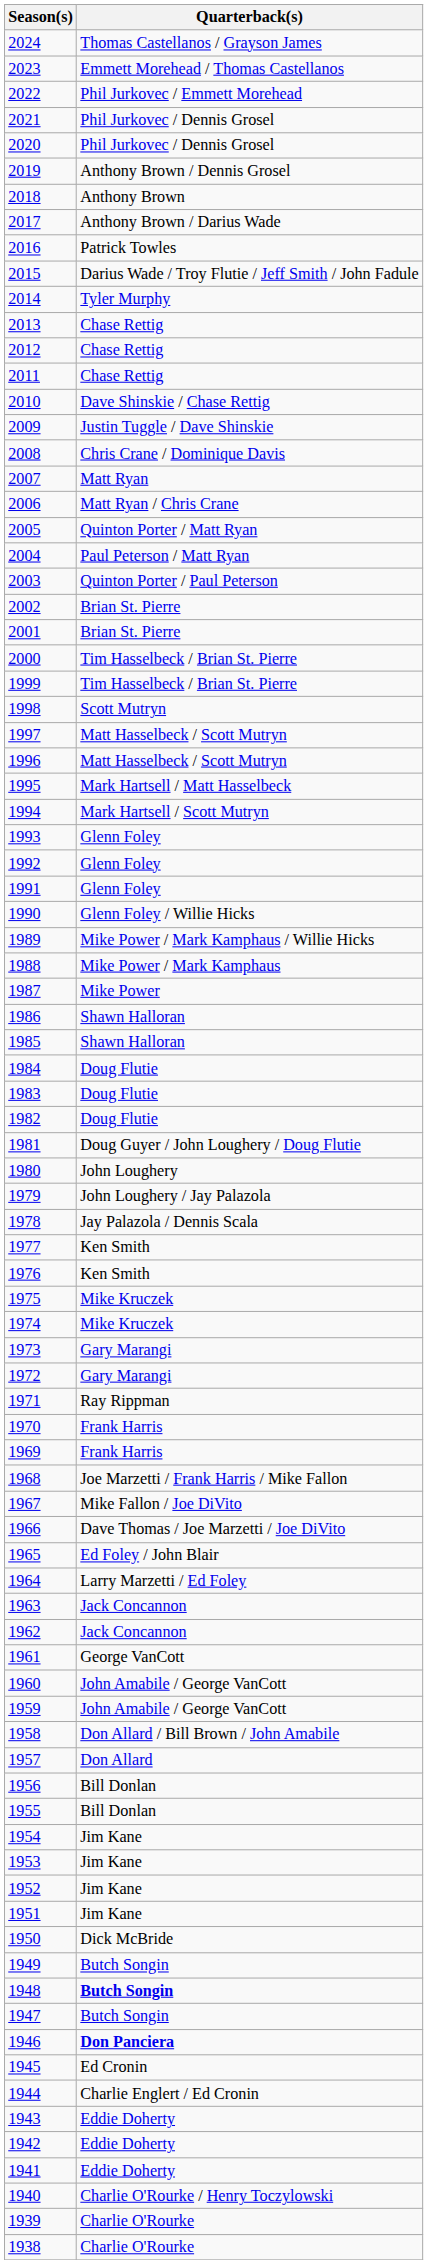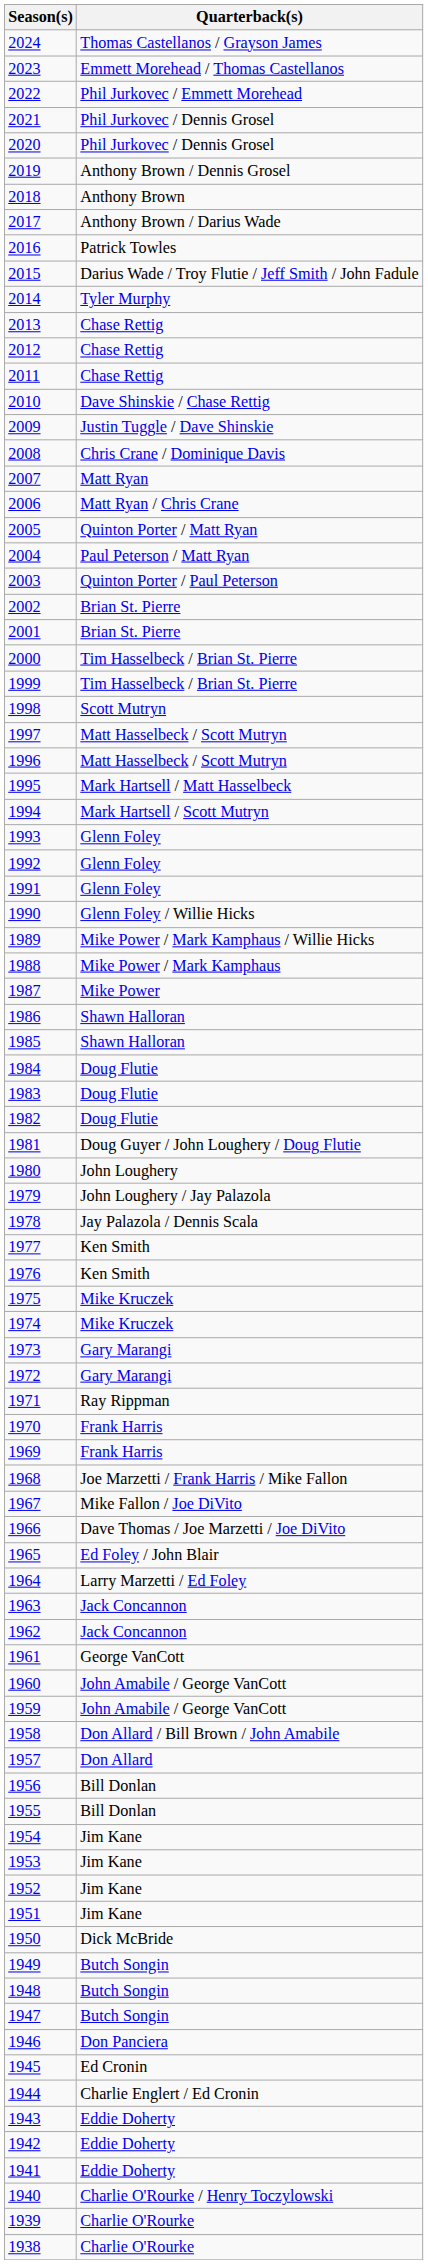(127, 1990) bold -> (125, 1990) normal
(127, 2041) bold -> (124, 2041) normal
